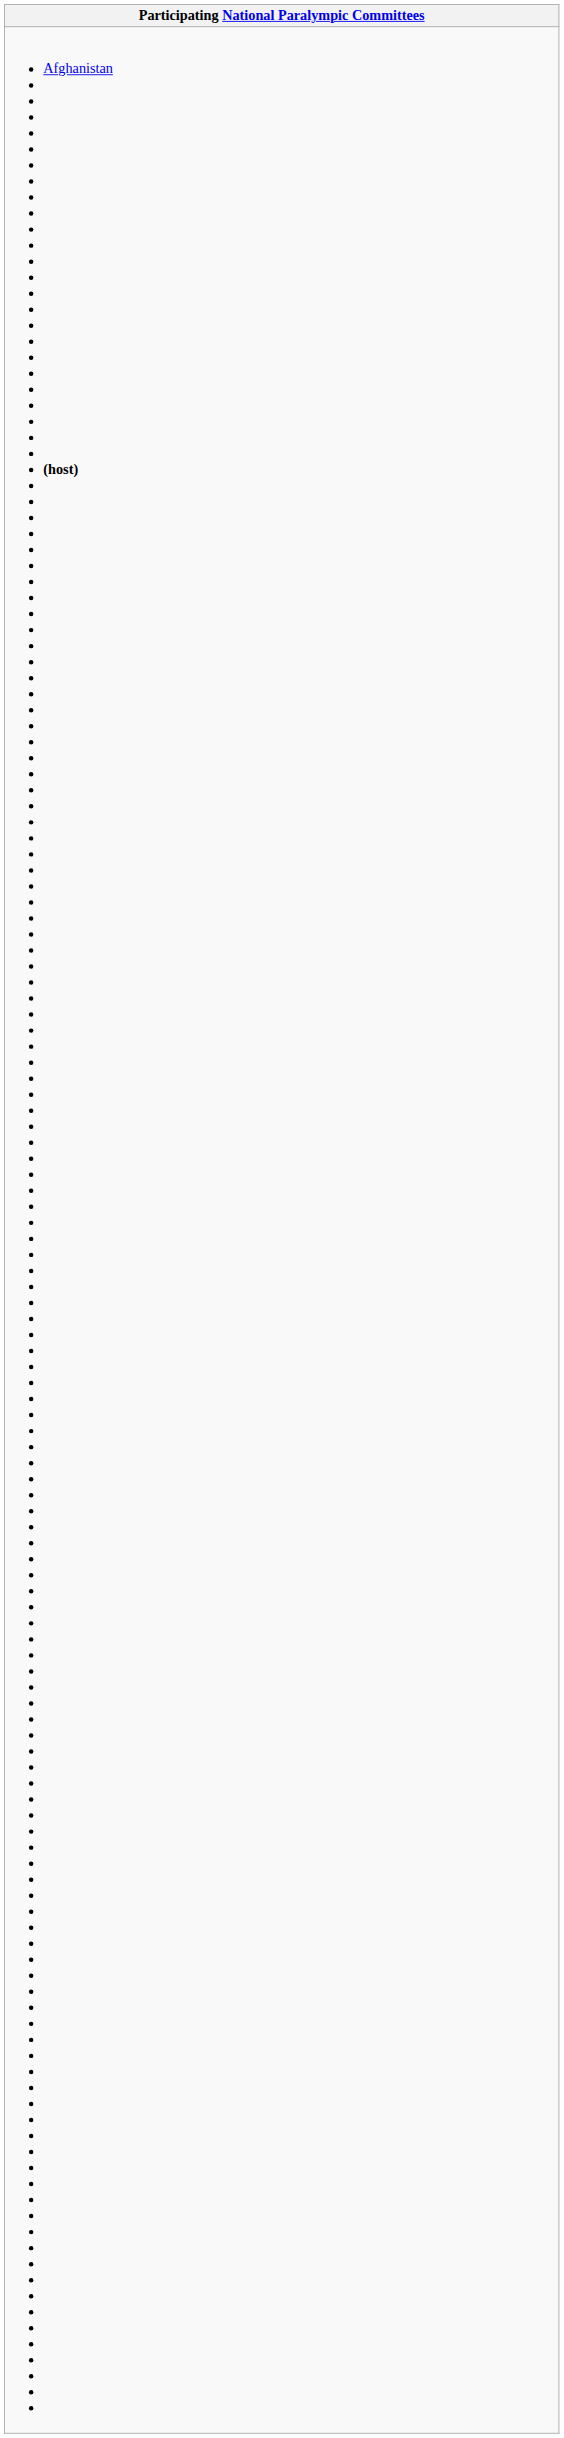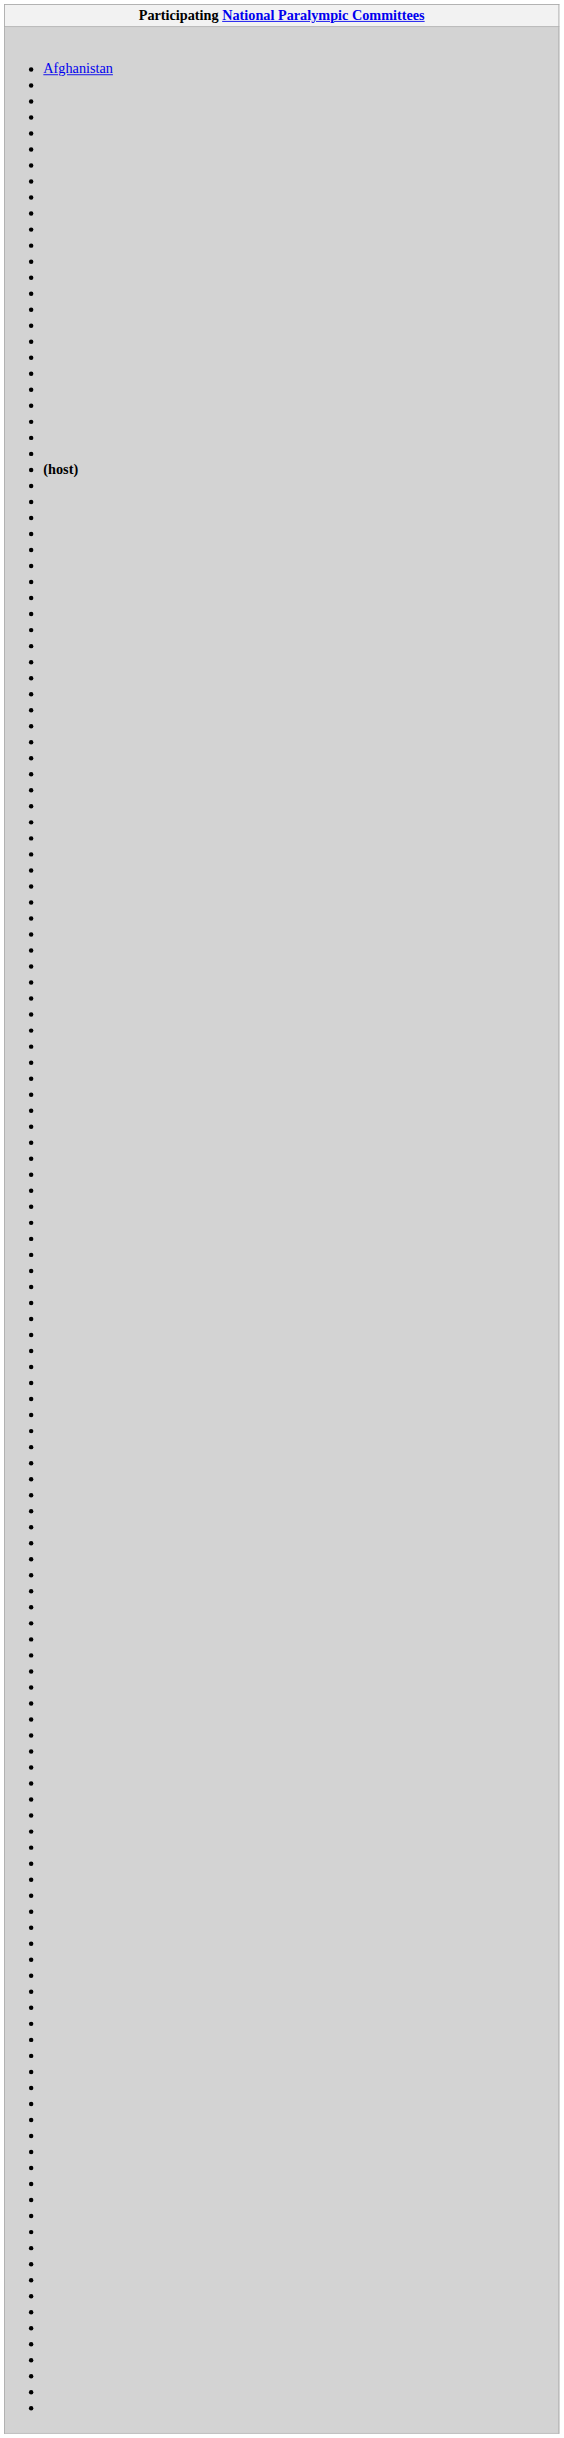(282, 1238) no background -> (282, 1238) lightgrey background
